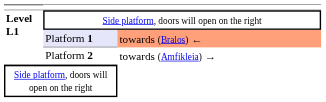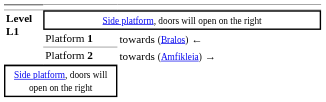(69, 38) lavender background -> (69, 38) no background
(161, 38) lightsalmon background -> (161, 38) no background
